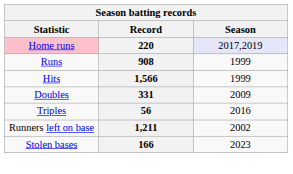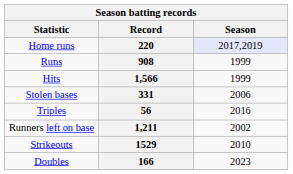(52, 45) pink background -> (52, 45) no background
(52, 95) Doubles -> (52, 95) Stolen bases
(240, 95) 2009 -> (240, 95) 2006
+ row: (146, 144)
(52, 144) Stolen bases -> (52, 161) Doubles
